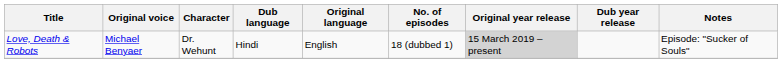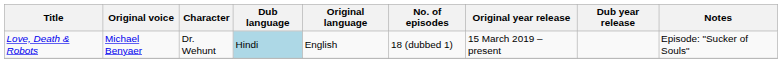(247, 44) no background -> (247, 44) lightblue background
(505, 44) lightgrey background -> (505, 44) no background
